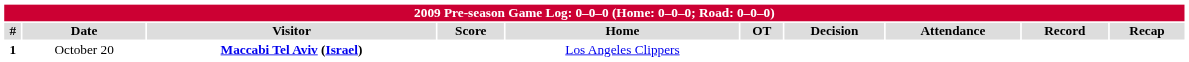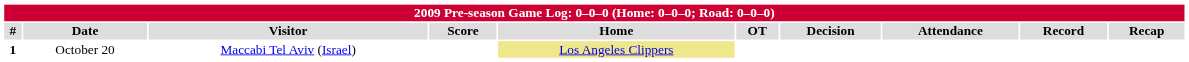(291, 49) bold -> (288, 49) normal
(622, 49) no background -> (616, 49) khaki background
